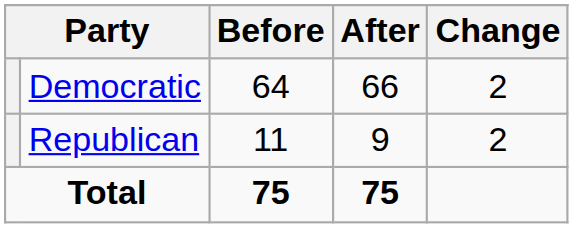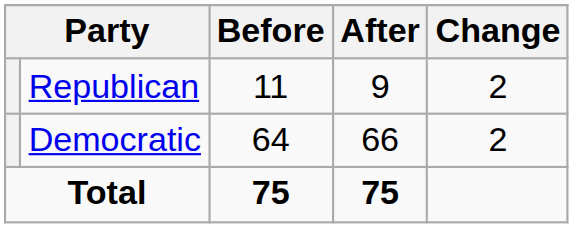rows swapped: (115, 85) <-> (114, 139)
